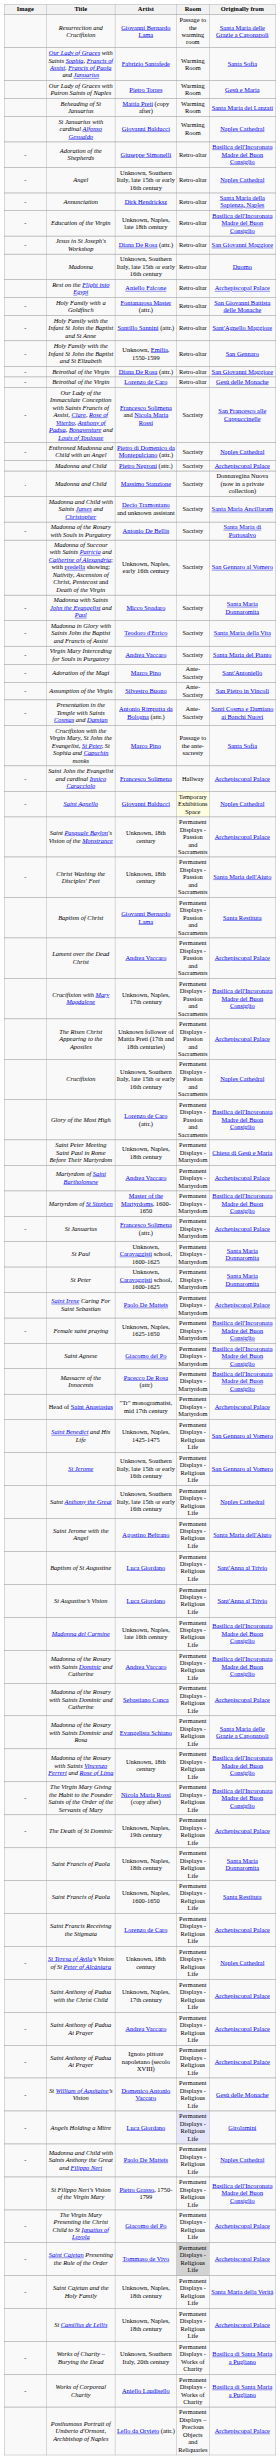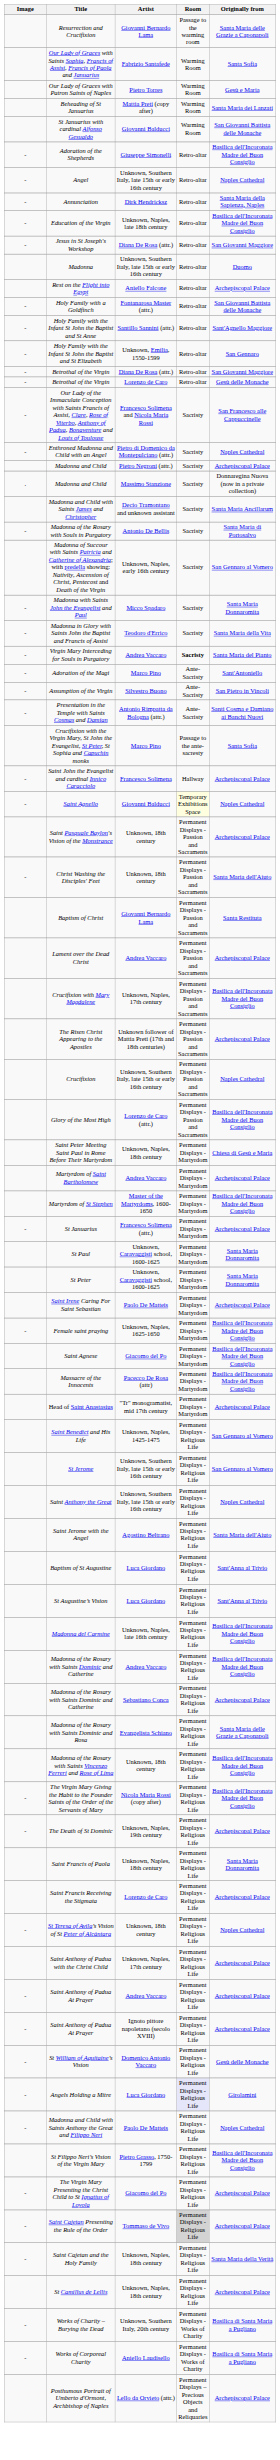(242, 128) Naples Cathedral -> (242, 128) San Giovanni Battista delle Monache
(193, 654) normal -> (193, 654) bold
- row: (81, 1896)
